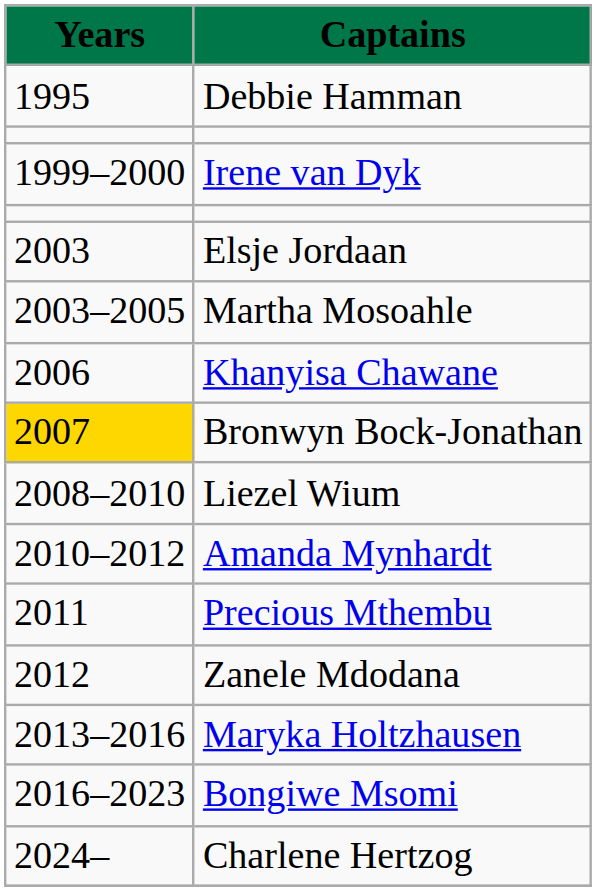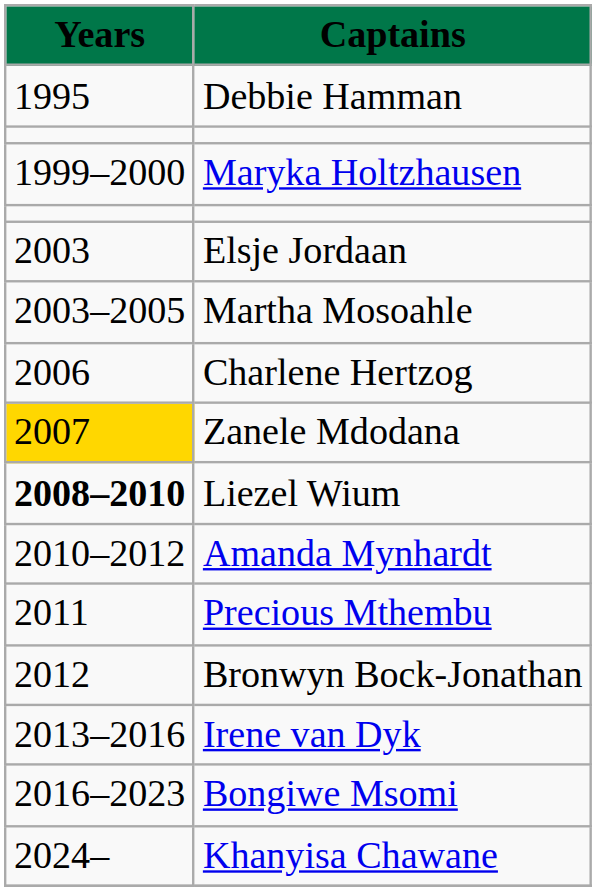(312, 173) Irene van Dyk -> (362, 173) Maryka Holtzhausen
(350, 371) Khanyisa Chawane -> (338, 371) Charlene Hertzog
(393, 432) Bronwyn Bock-Jonathan -> (331, 432) Zanele Mdodana
(100, 492) normal -> (100, 492) bold
(331, 673) Zanele Mdodana -> (393, 673) Bronwyn Bock-Jonathan
(362, 734) Maryka Holtzhausen -> (312, 734) Irene van Dyk
(338, 854) Charlene Hertzog -> (350, 854) Khanyisa Chawane
